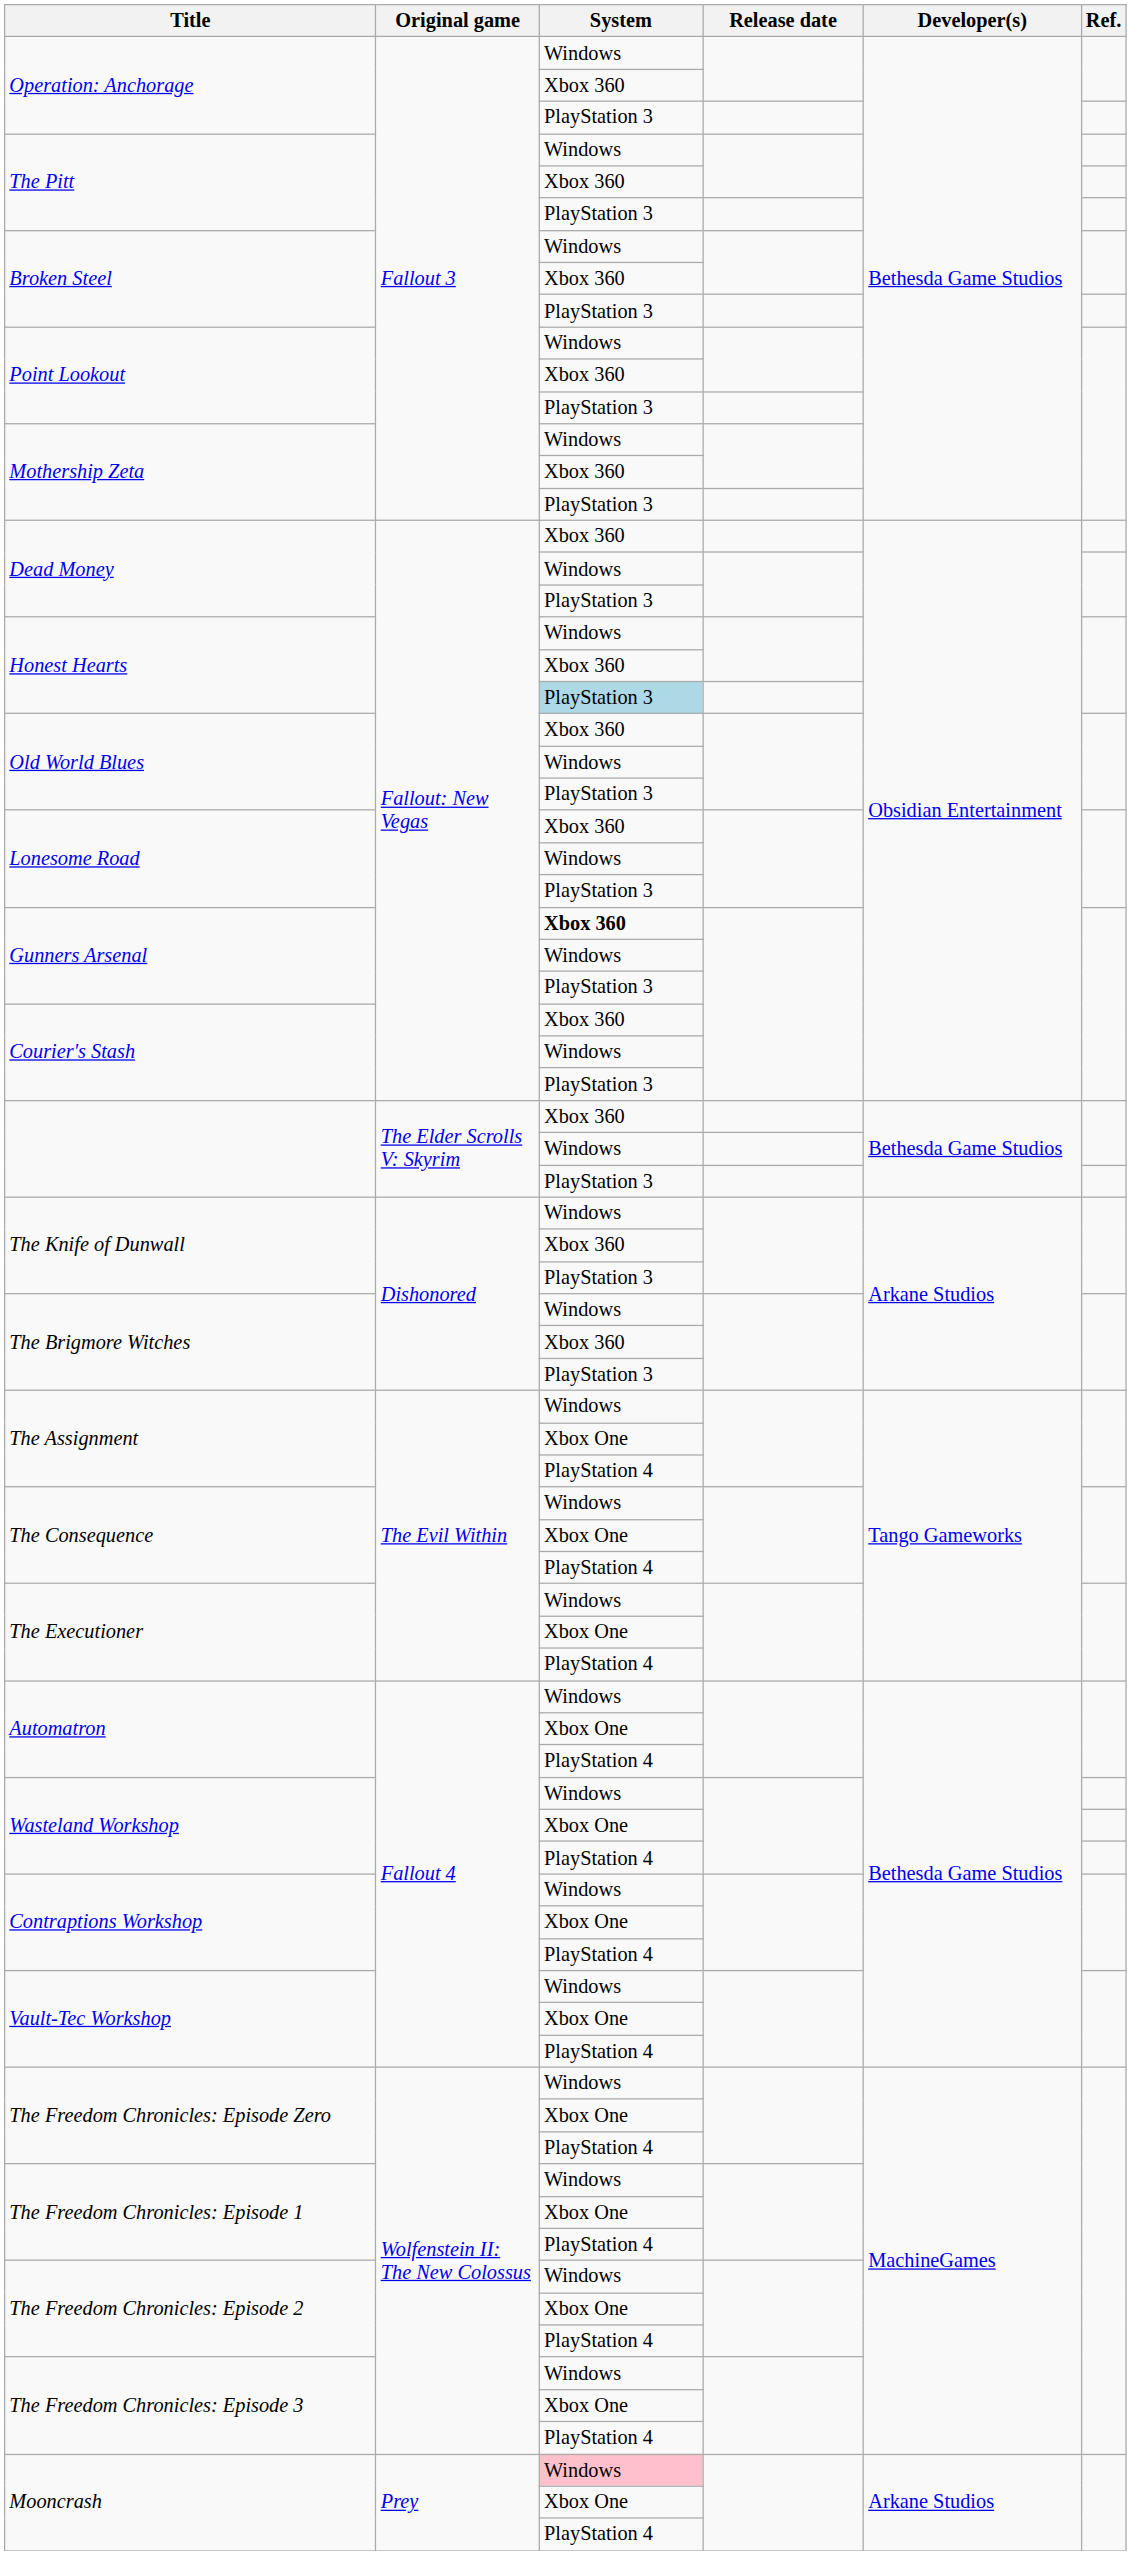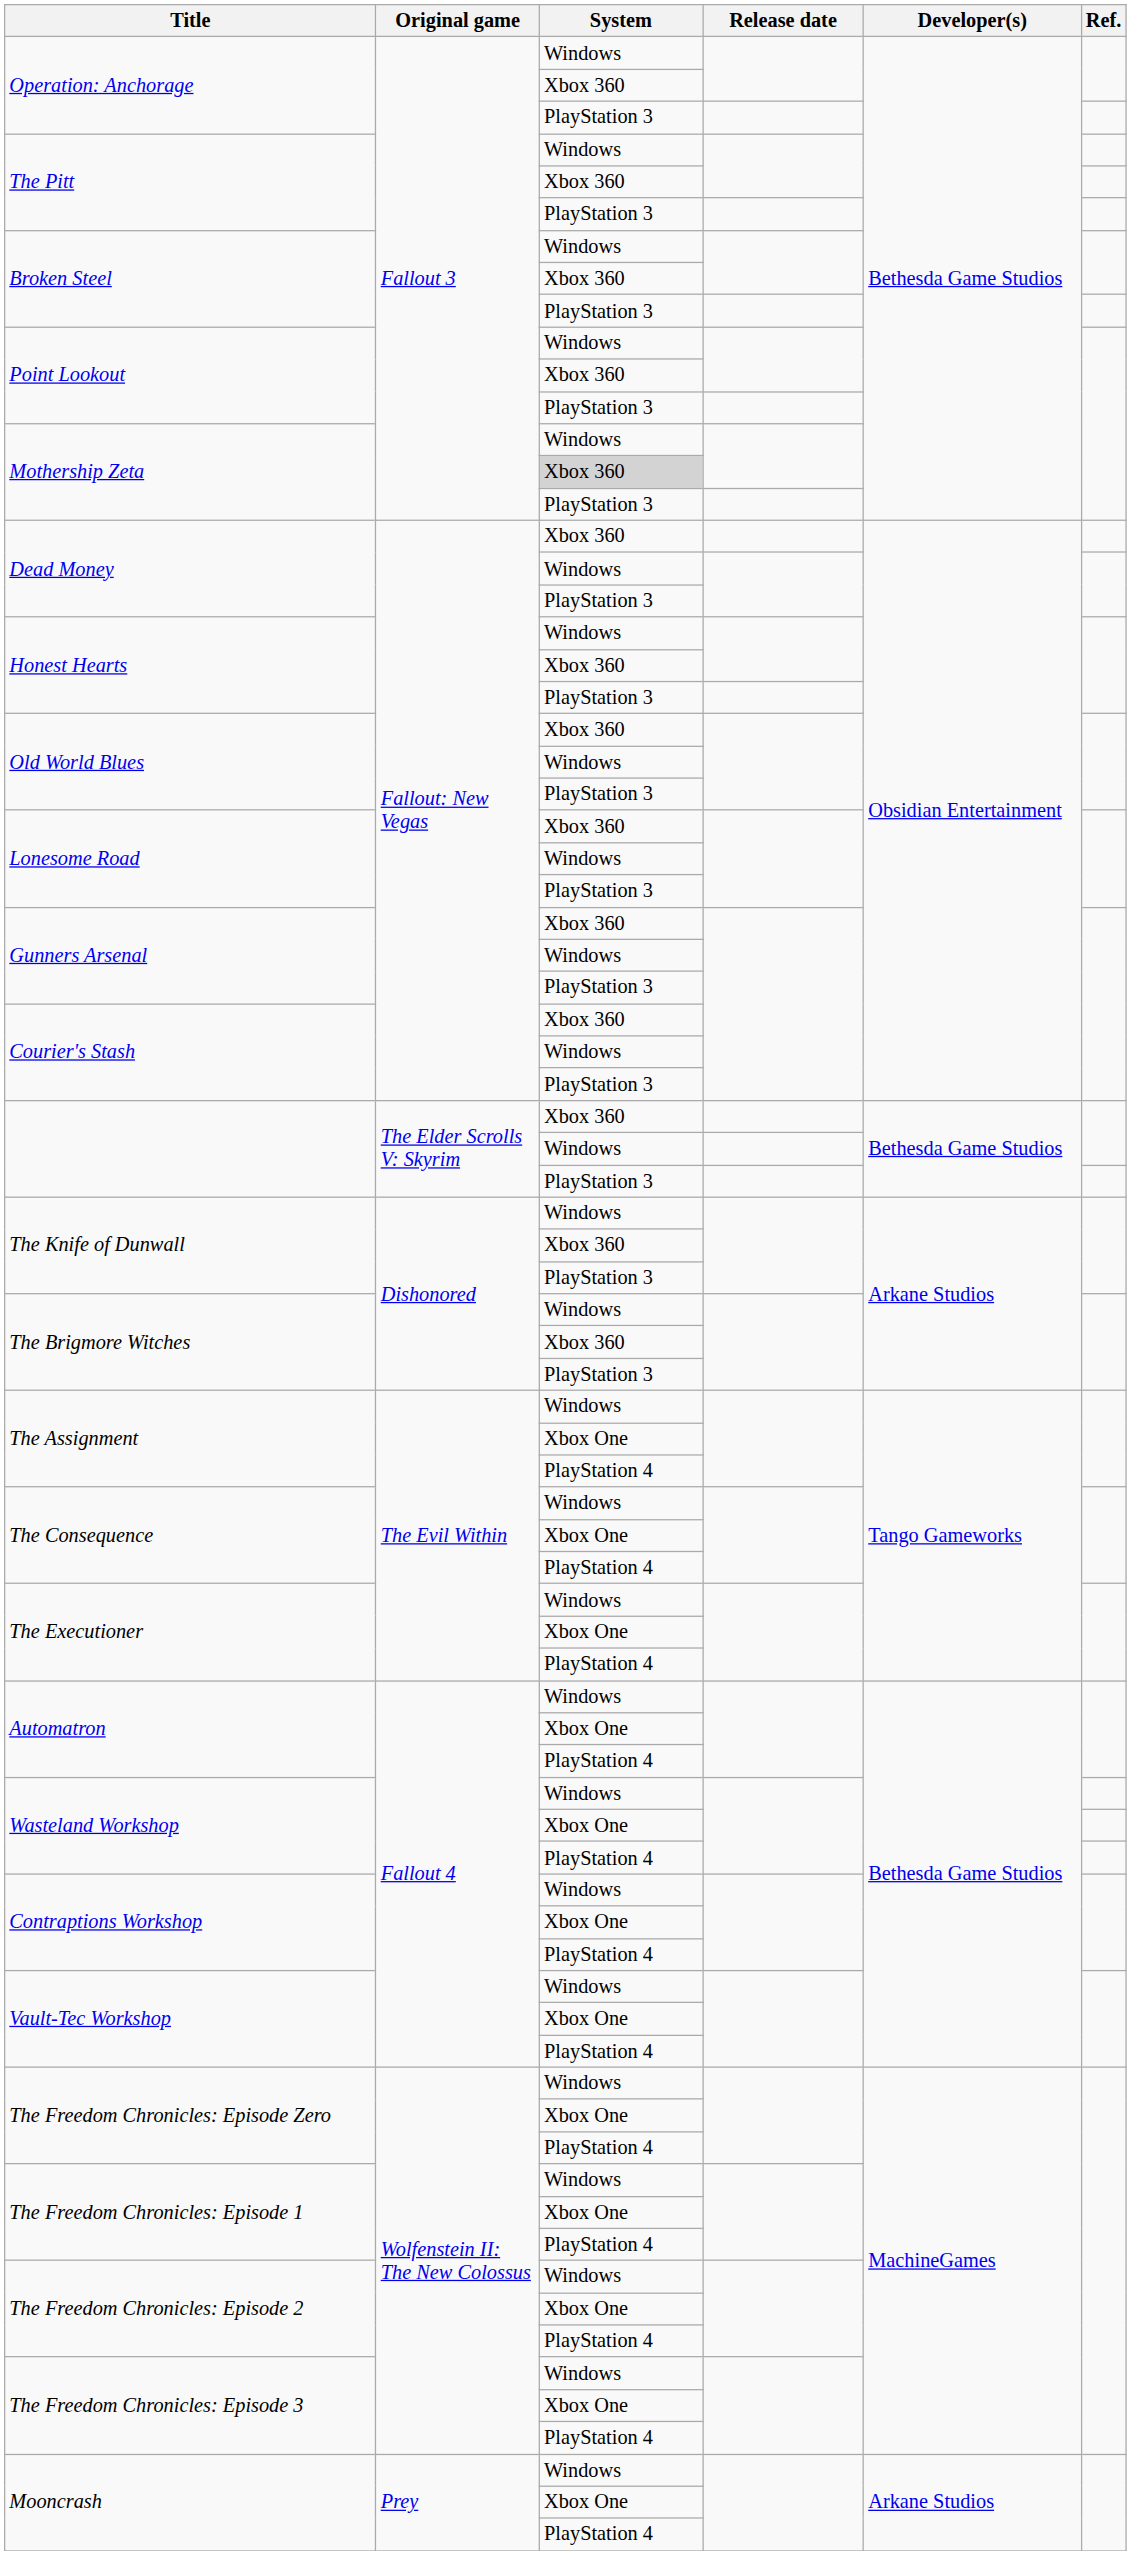(584, 471) no background -> (584, 471) lightgrey background
(598, 697) lightblue background -> (598, 697) no background
(585, 922) bold -> (584, 922) normal
(583, 2469) pink background -> (583, 2469) no background
